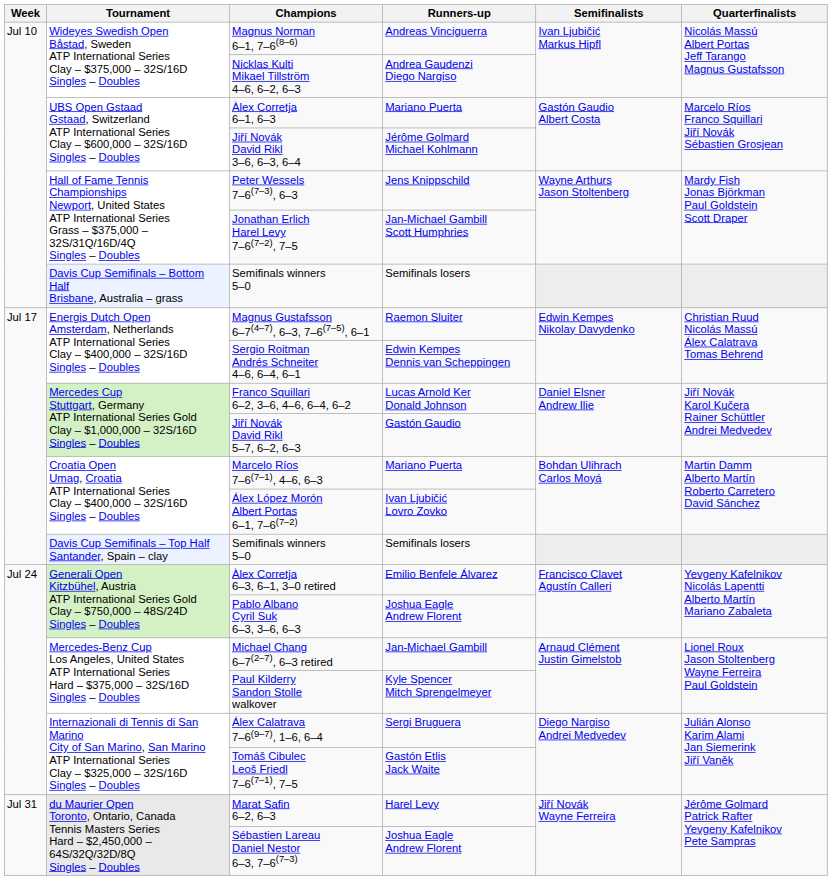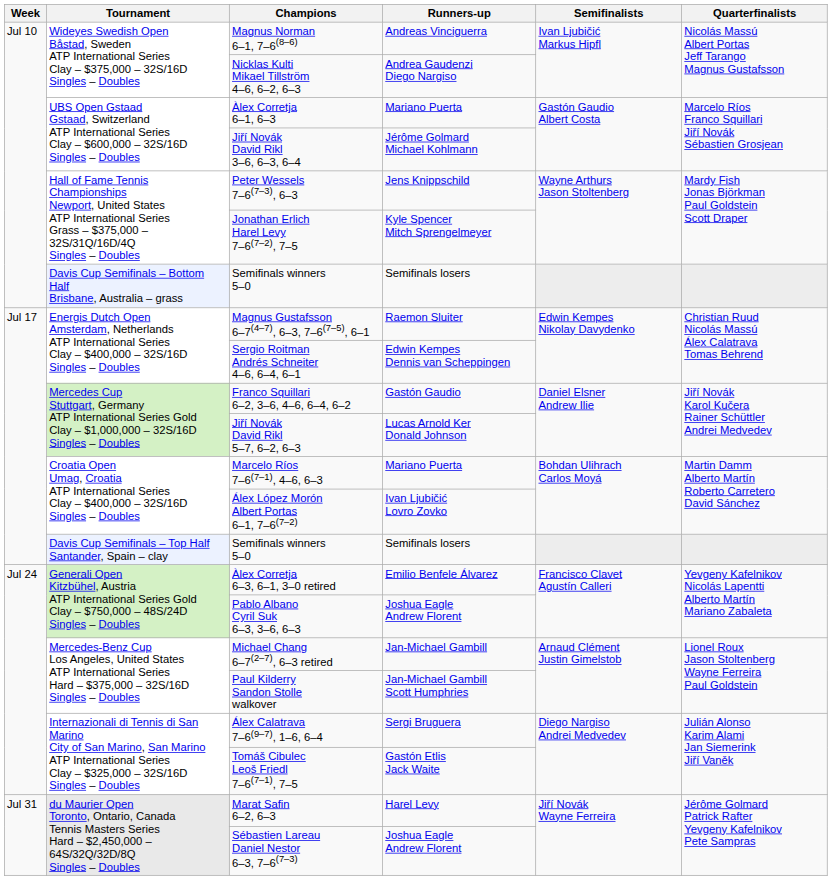(436, 226) Jan-Michael Gambill Scott Humphries -> (438, 226) Kyle Spencer Mitch Sprengelmeyer
(428, 398) Lucas Arnold Ker Donald Johnson -> (423, 392) Gastón Gaudio
(423, 422) Gastón Gaudio -> (428, 429) Lucas Arnold Ker Donald Johnson
(438, 686) Kyle Spencer Mitch Sprengelmeyer -> (436, 686) Jan-Michael Gambill Scott Humphries
